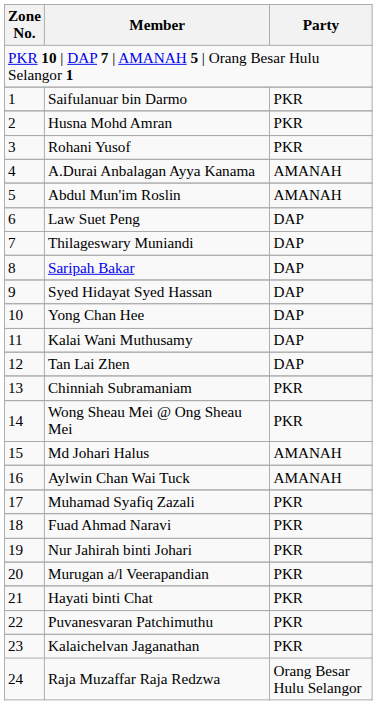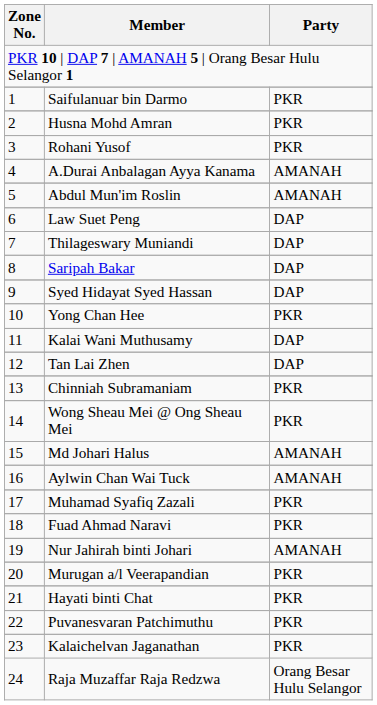(289, 315) DAP -> (288, 315) PKR
(288, 549) PKR -> (308, 549) AMANAH
